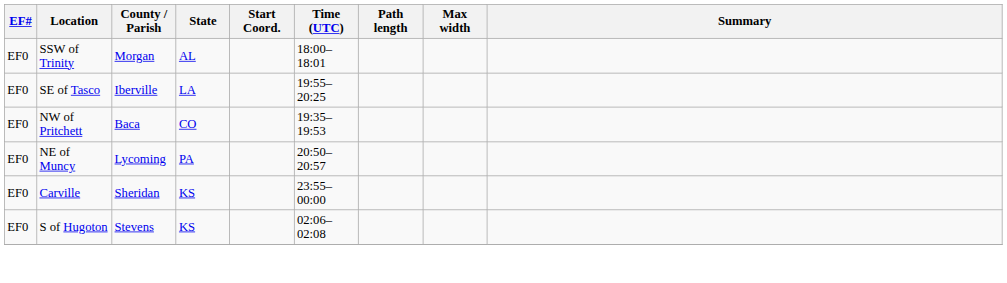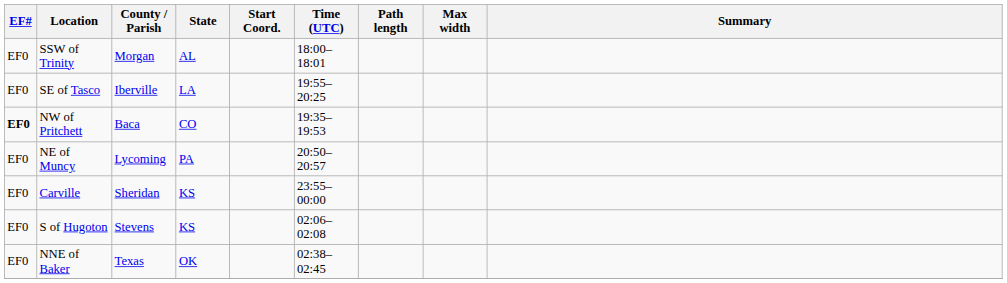(18, 124) normal -> (19, 124) bold
+ row: (59, 261)
